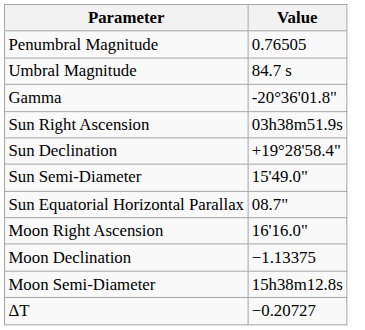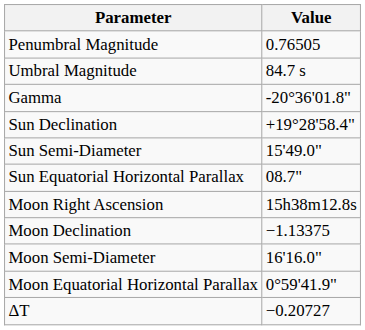- row: (79, 124)
(280, 230) 16'16.0" -> (311, 204) 15h38m12.8s
(297, 284) 15h38m12.8s -> (294, 257) 16'16.0"
+ row: (133, 284)
